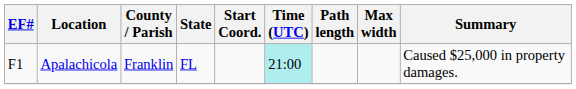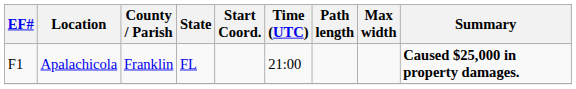(285, 63) paleturquoise background -> (285, 63) no background
(484, 63) normal -> (461, 63) bold
